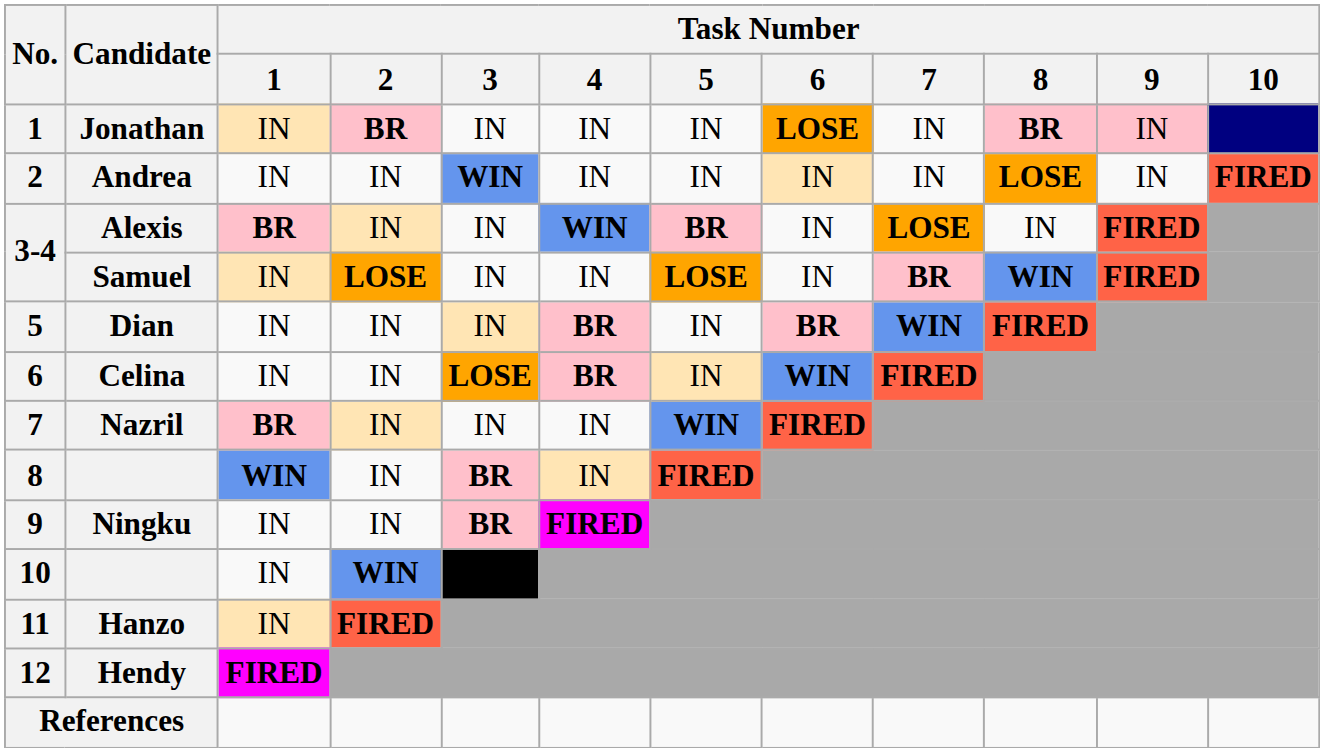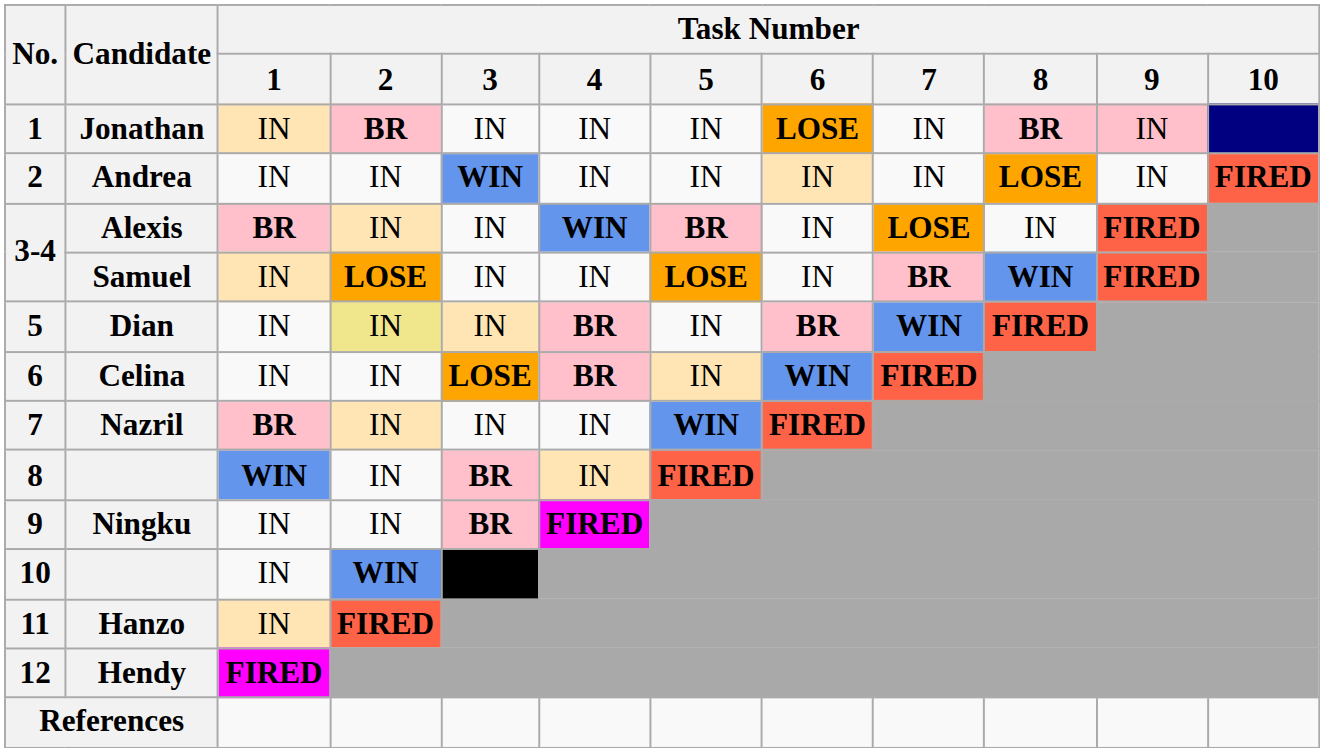(386, 326) no background -> (386, 326) khaki background
